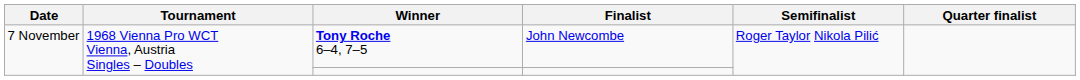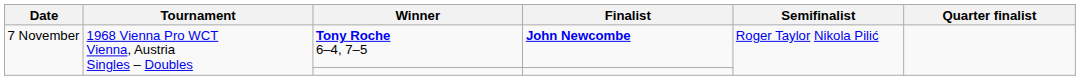(575, 35) normal -> (578, 35) bold
